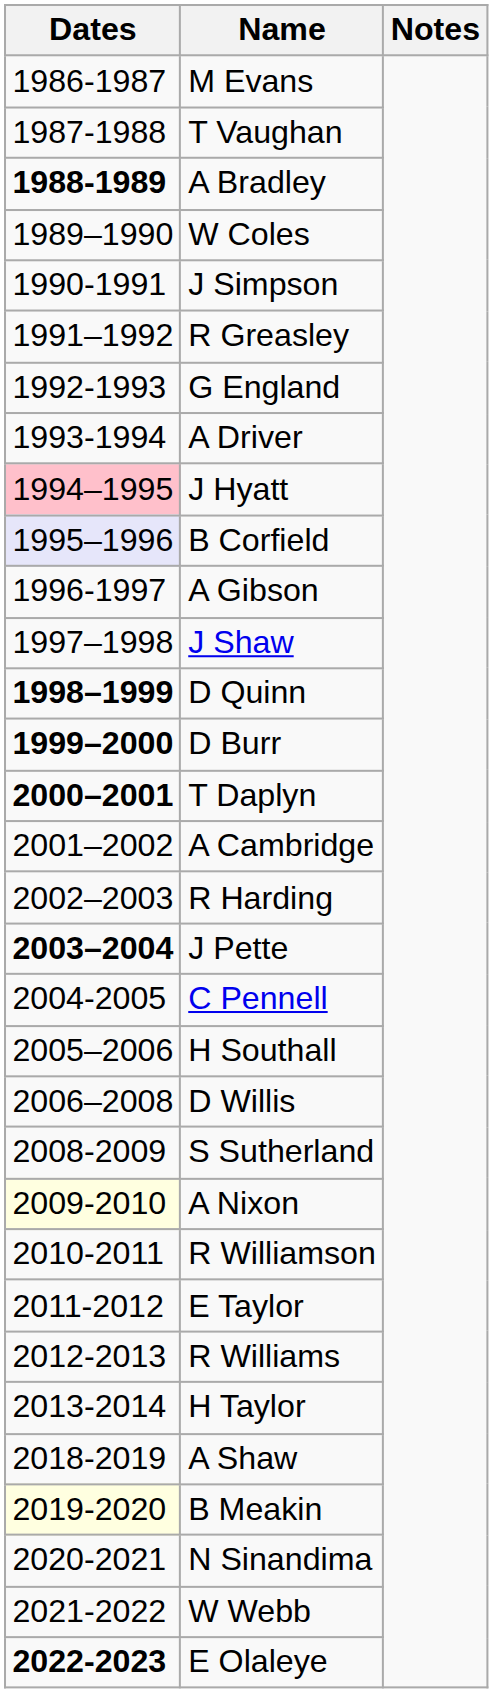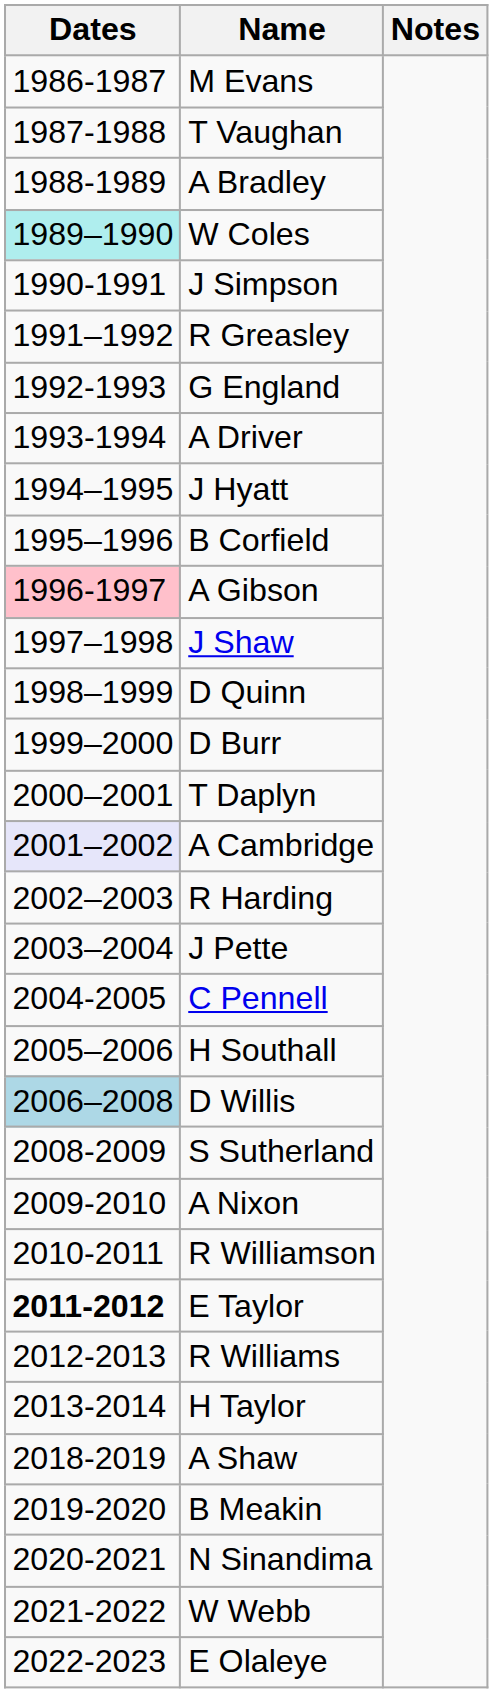(89, 183) bold -> (89, 183) normal
(93, 234) no background -> (93, 234) paleturquoise background
(93, 489) pink background -> (93, 489) no background
(93, 540) lavender background -> (93, 540) no background
(89, 591) no background -> (89, 591) pink background
(93, 693) bold -> (93, 693) normal
(93, 744) bold -> (93, 744) normal
(93, 795) bold -> (93, 795) normal
(93, 846) no background -> (93, 846) lavender background
(93, 948) bold -> (93, 948) normal
(93, 1101) no background -> (93, 1101) lightblue background
(89, 1203) lightyellow background -> (89, 1203) no background
(88, 1305) normal -> (88, 1305) bold
(89, 1509) lightyellow background -> (89, 1509) no background
(89, 1662) bold -> (89, 1662) normal
